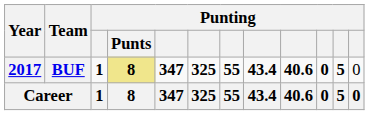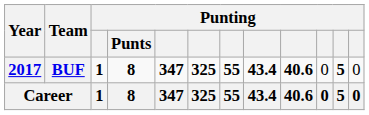(131, 69) khaki background -> (131, 69) no background
(325, 69) bold -> (325, 69) normal
